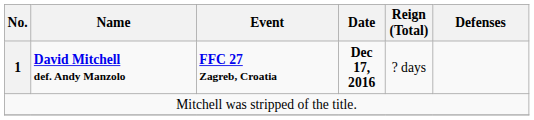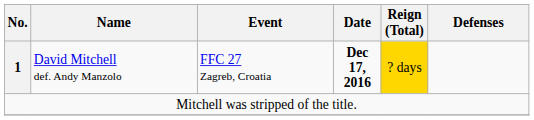(80, 67) bold -> (78, 67) normal
(238, 67) bold -> (236, 67) normal
(409, 67) no background -> (405, 67) gold background
